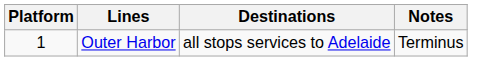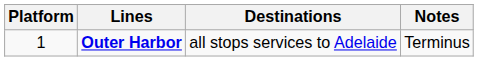(128, 42) normal -> (132, 42) bold
